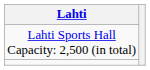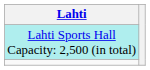(72, 42) no background -> (72, 42) paleturquoise background
